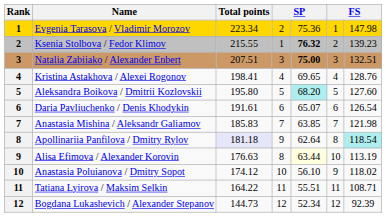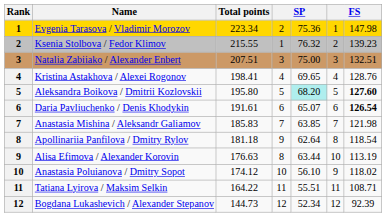(309, 44) bold -> (309, 44) normal
(309, 60) bold -> (309, 60) normal
(363, 92) normal -> (363, 92) bold
(363, 108) normal -> (363, 108) bold
(244, 140) lavender background -> (244, 140) no background
(363, 140) paleturquoise background -> (363, 140) no background
(309, 156) lightyellow background -> (309, 156) no background
